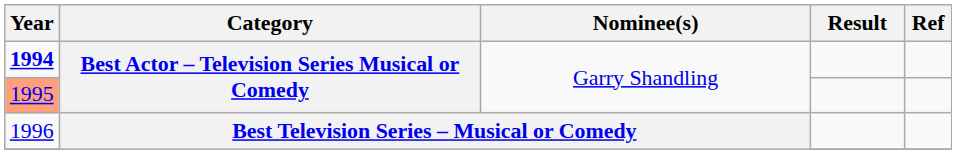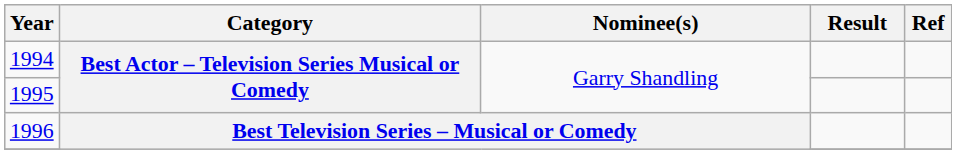(32, 59) bold -> (32, 59) normal
(32, 95) lightsalmon background -> (32, 95) no background
